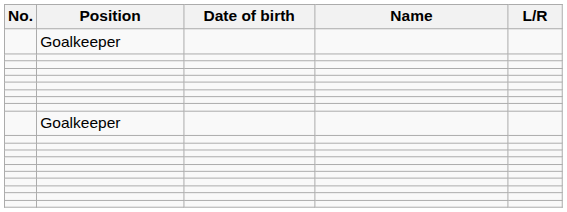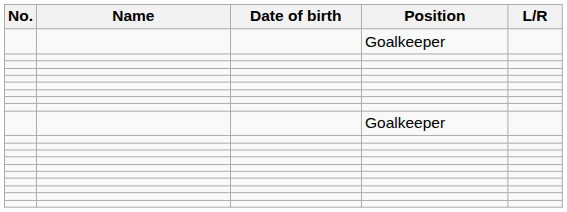columns swapped: (411, 16) <-> (110, 16)
